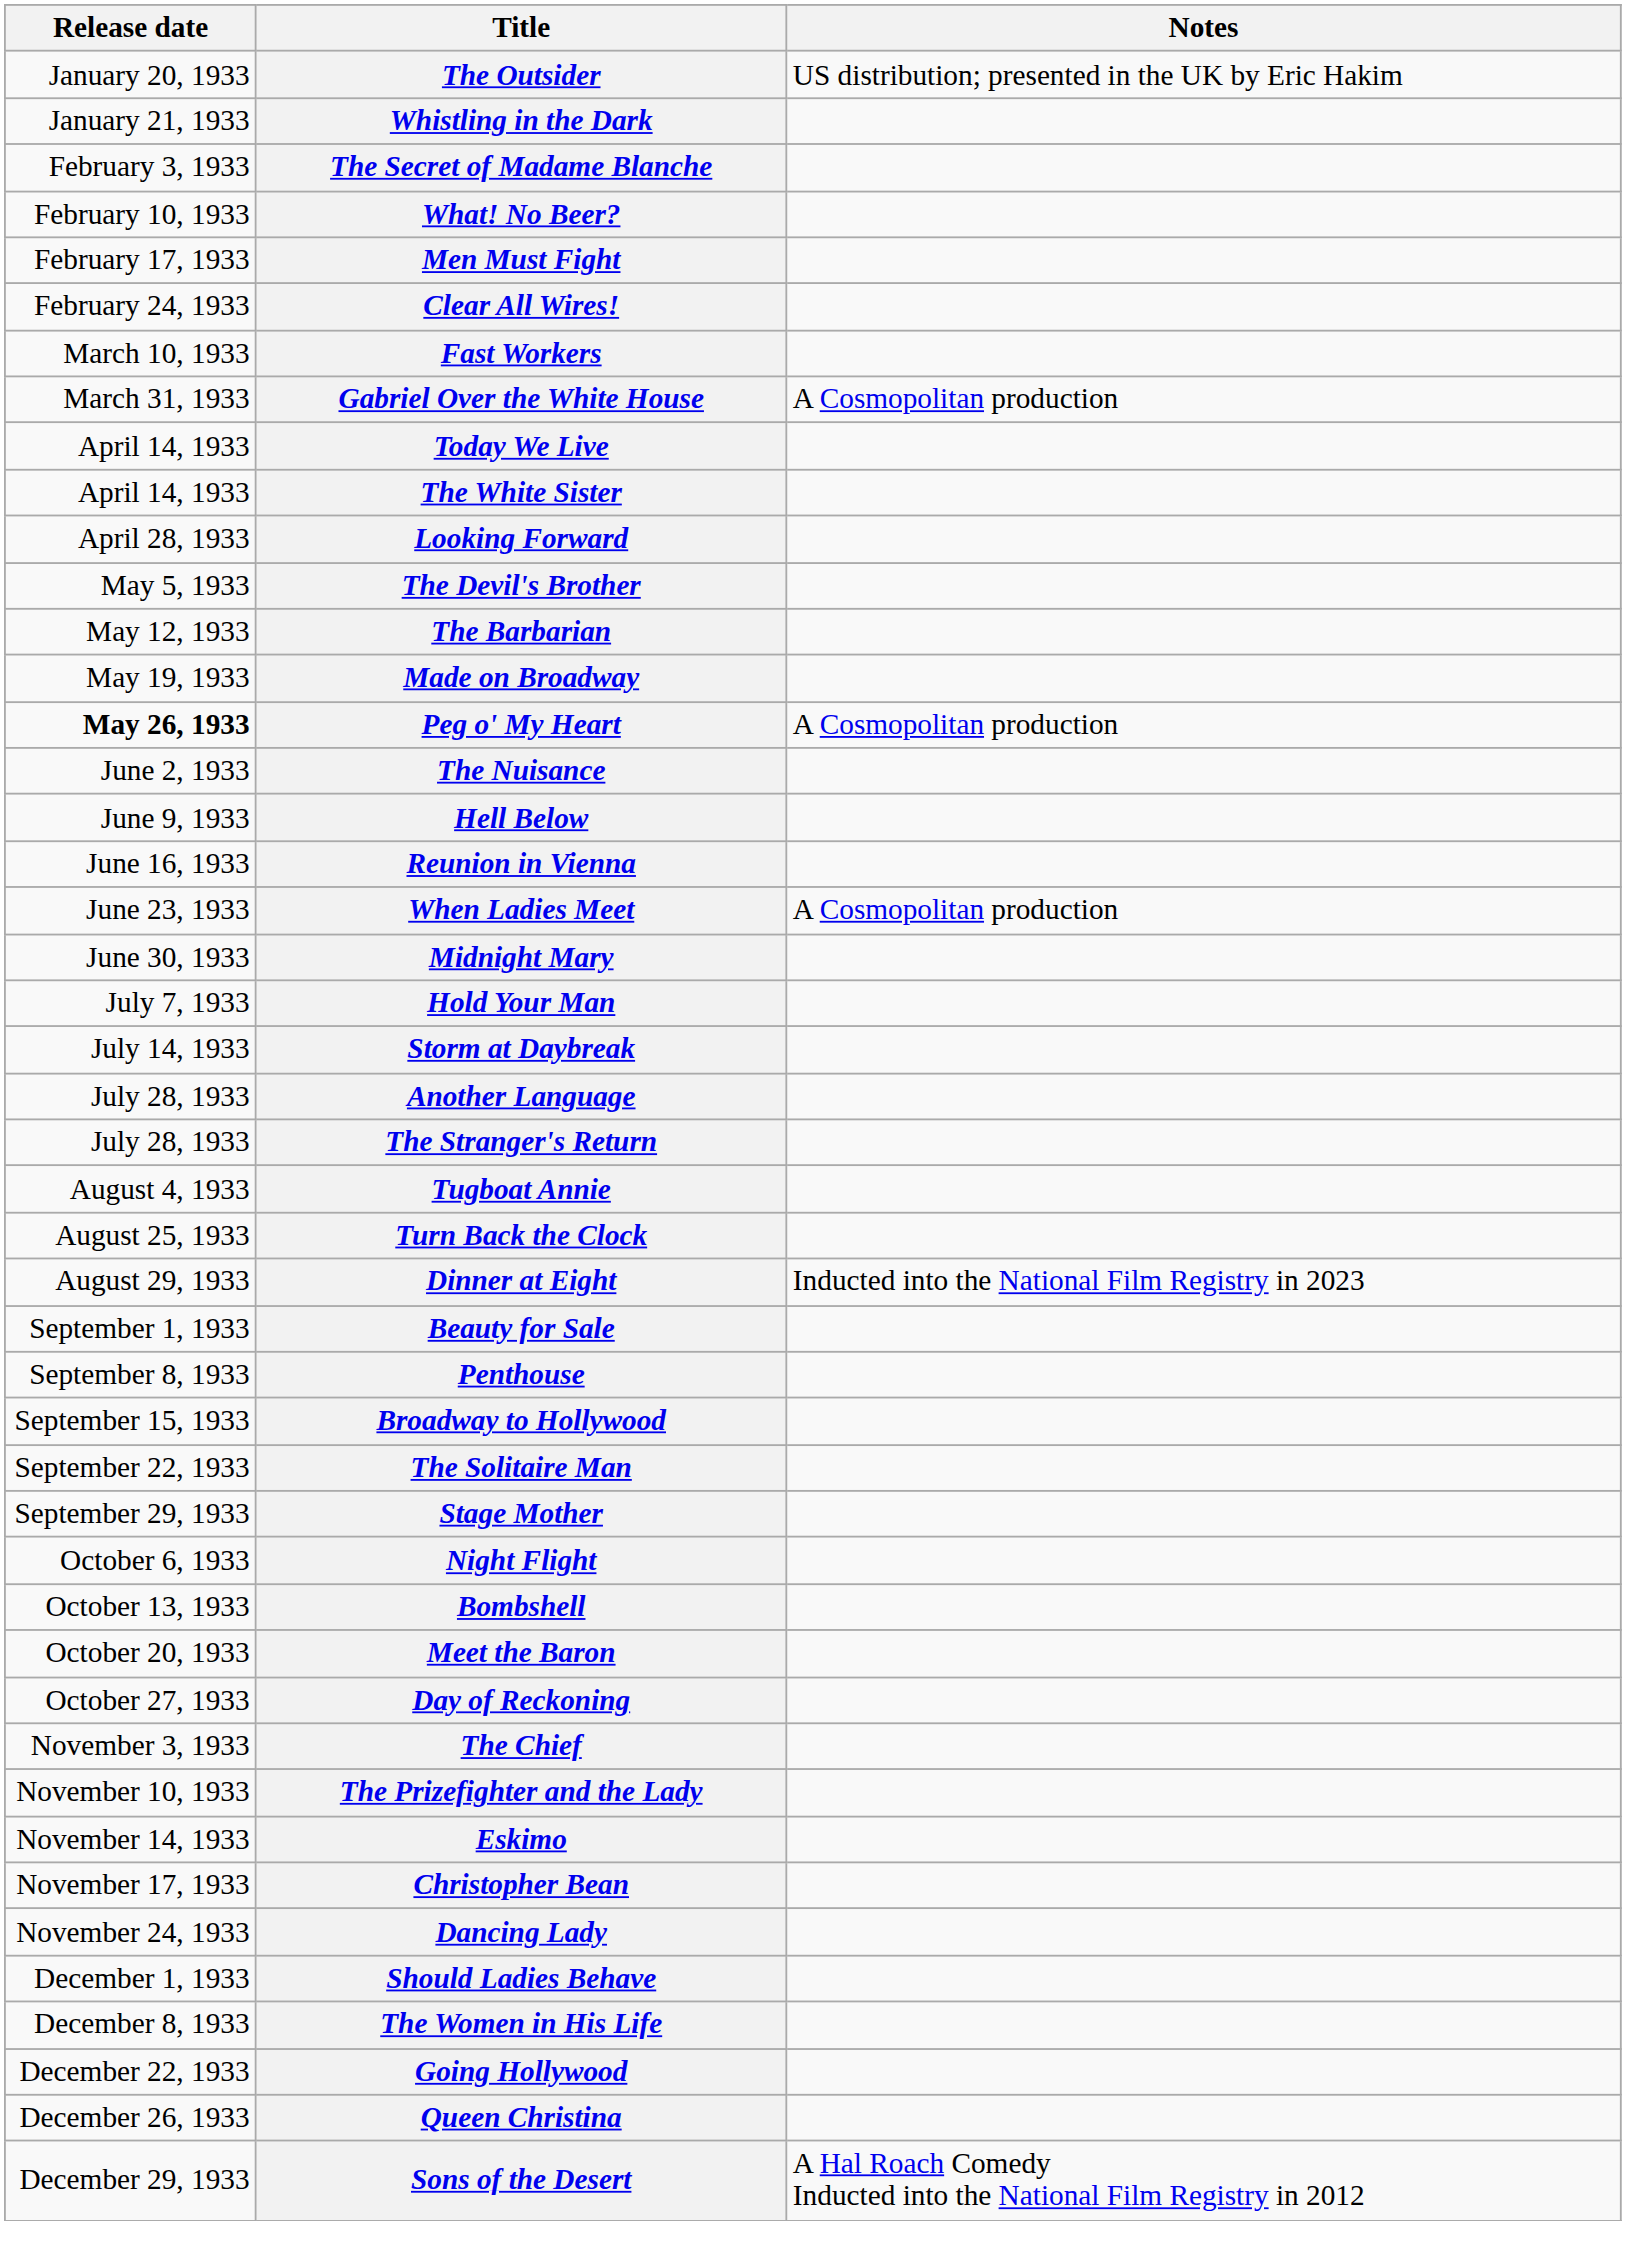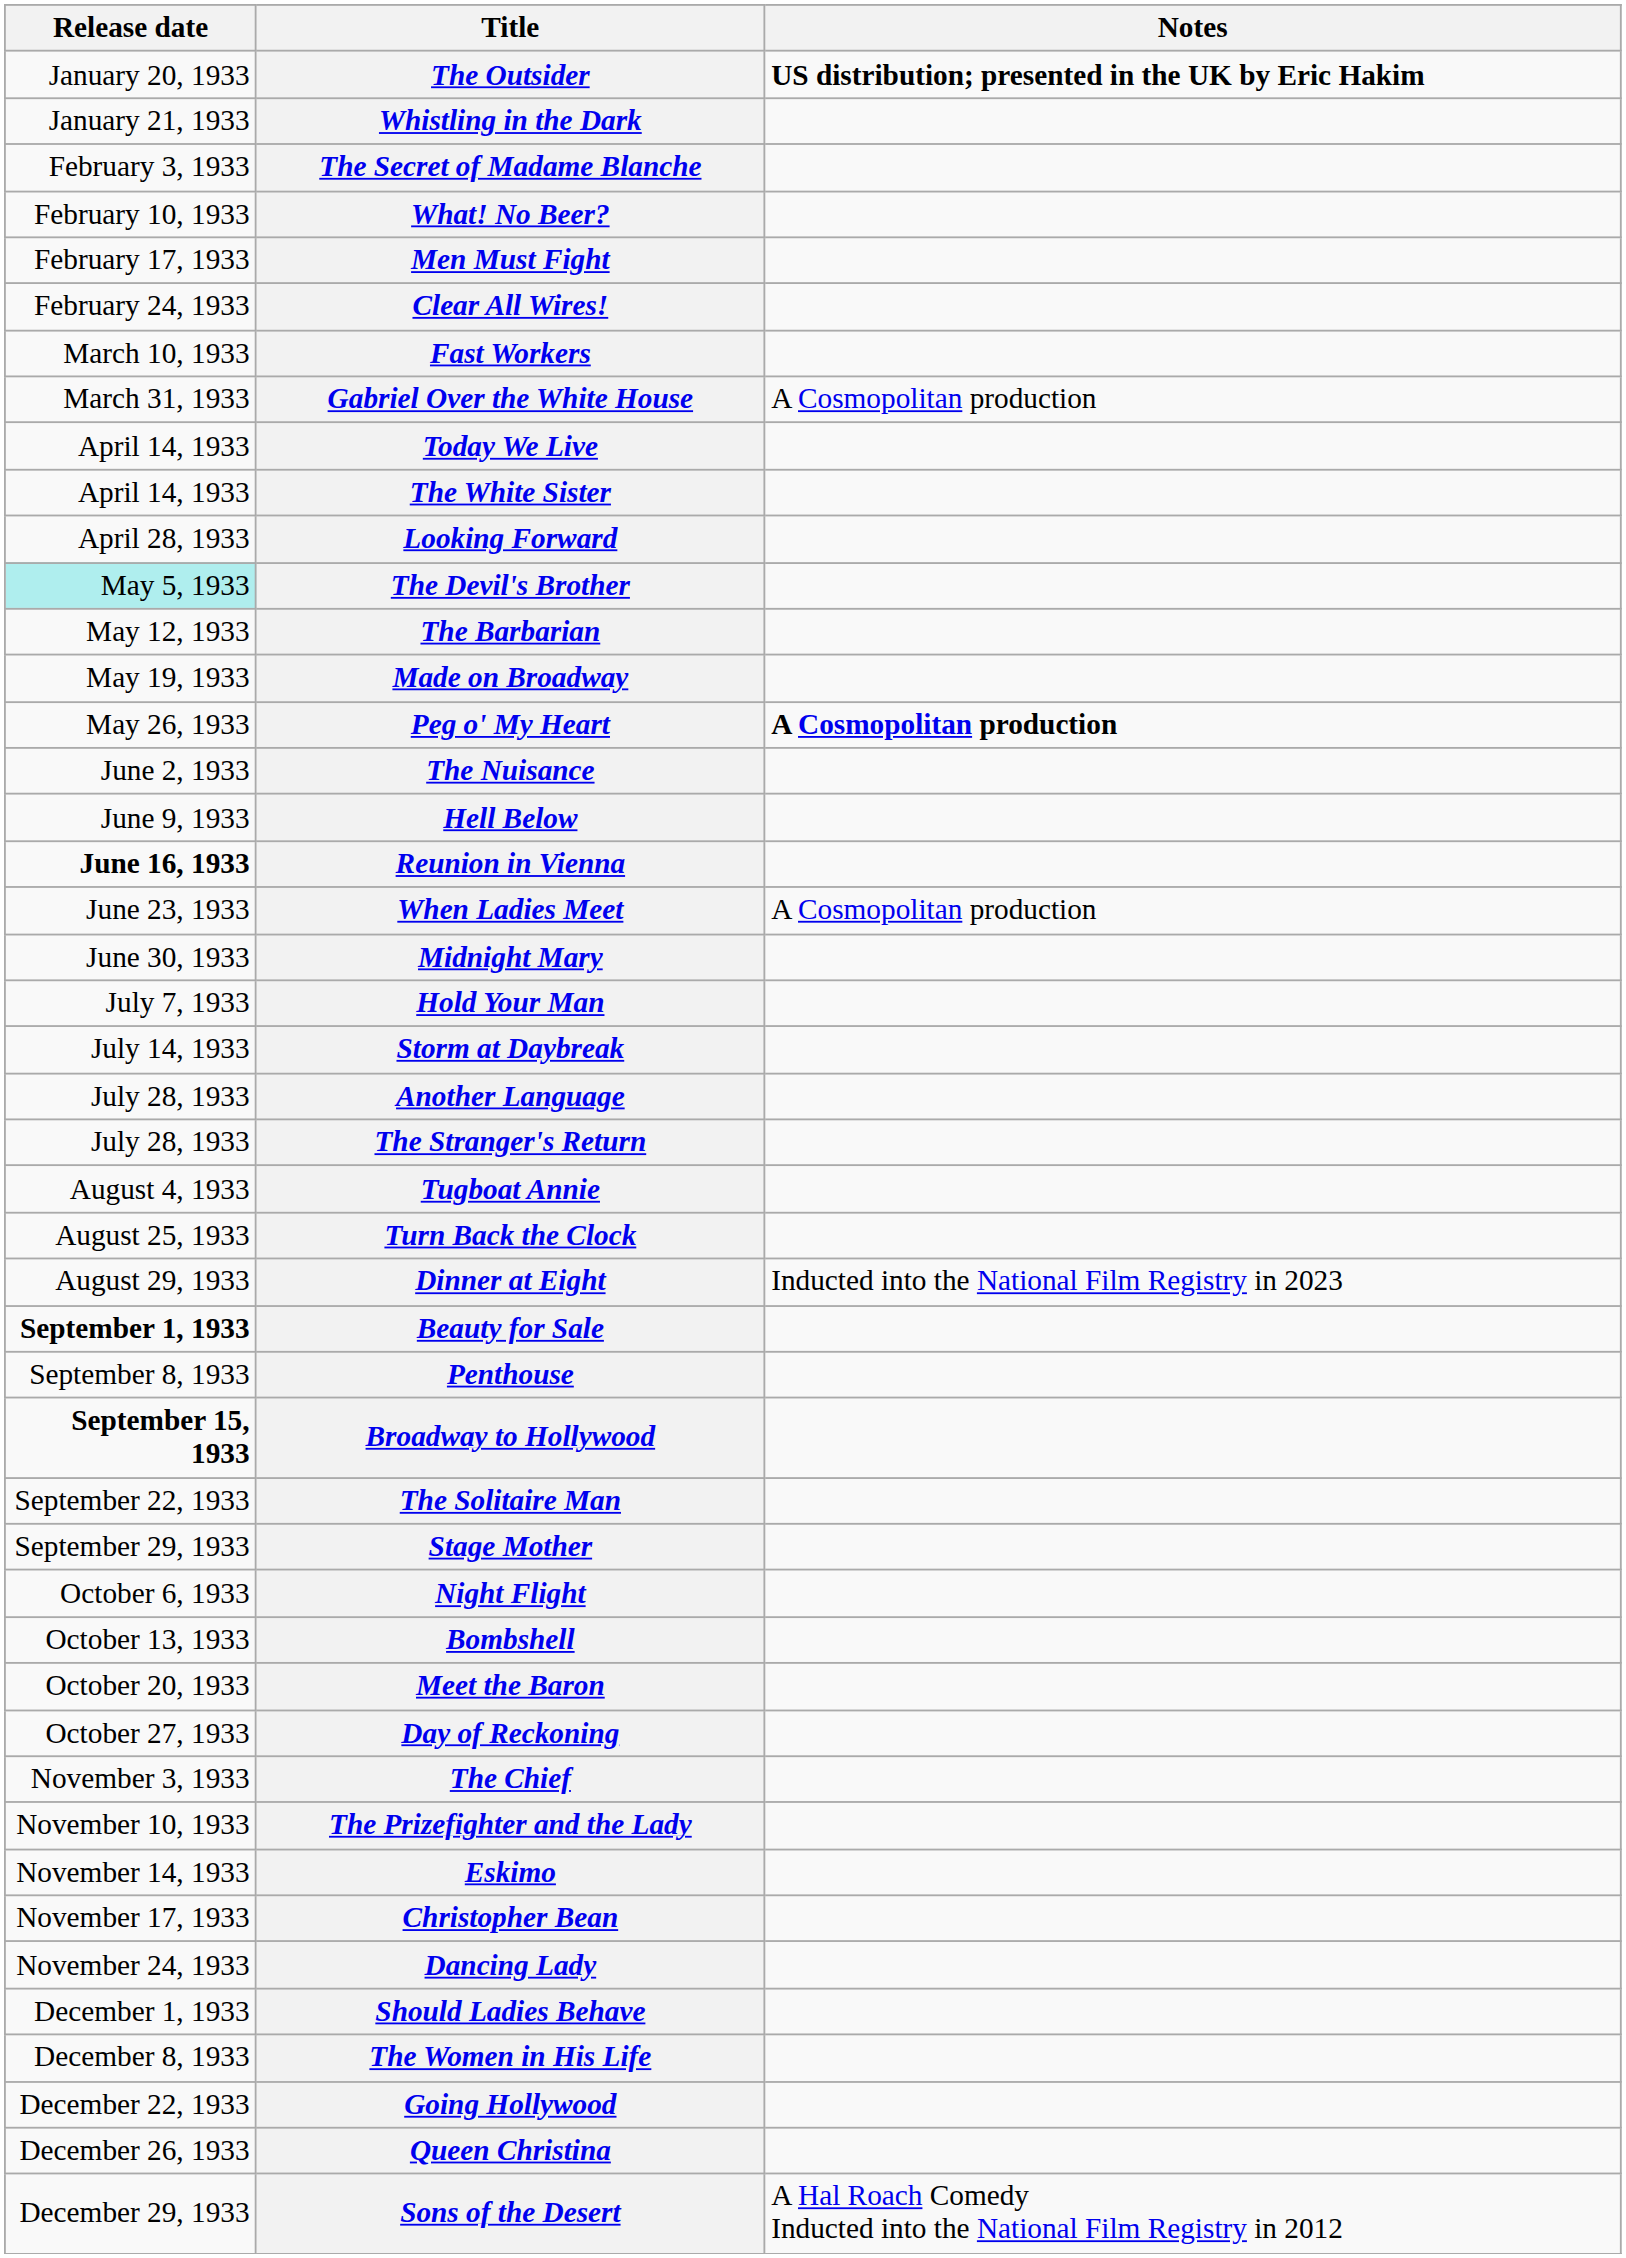(1098, 74) normal -> (1098, 74) bold
(175, 584) no background -> (175, 584) paleturquoise background
(166, 724) bold -> (168, 724) normal
(956, 724) normal -> (944, 724) bold
(168, 863) normal -> (165, 863) bold
(139, 1327) normal -> (135, 1327) bold
(132, 1420) normal -> (160, 1437) bold
